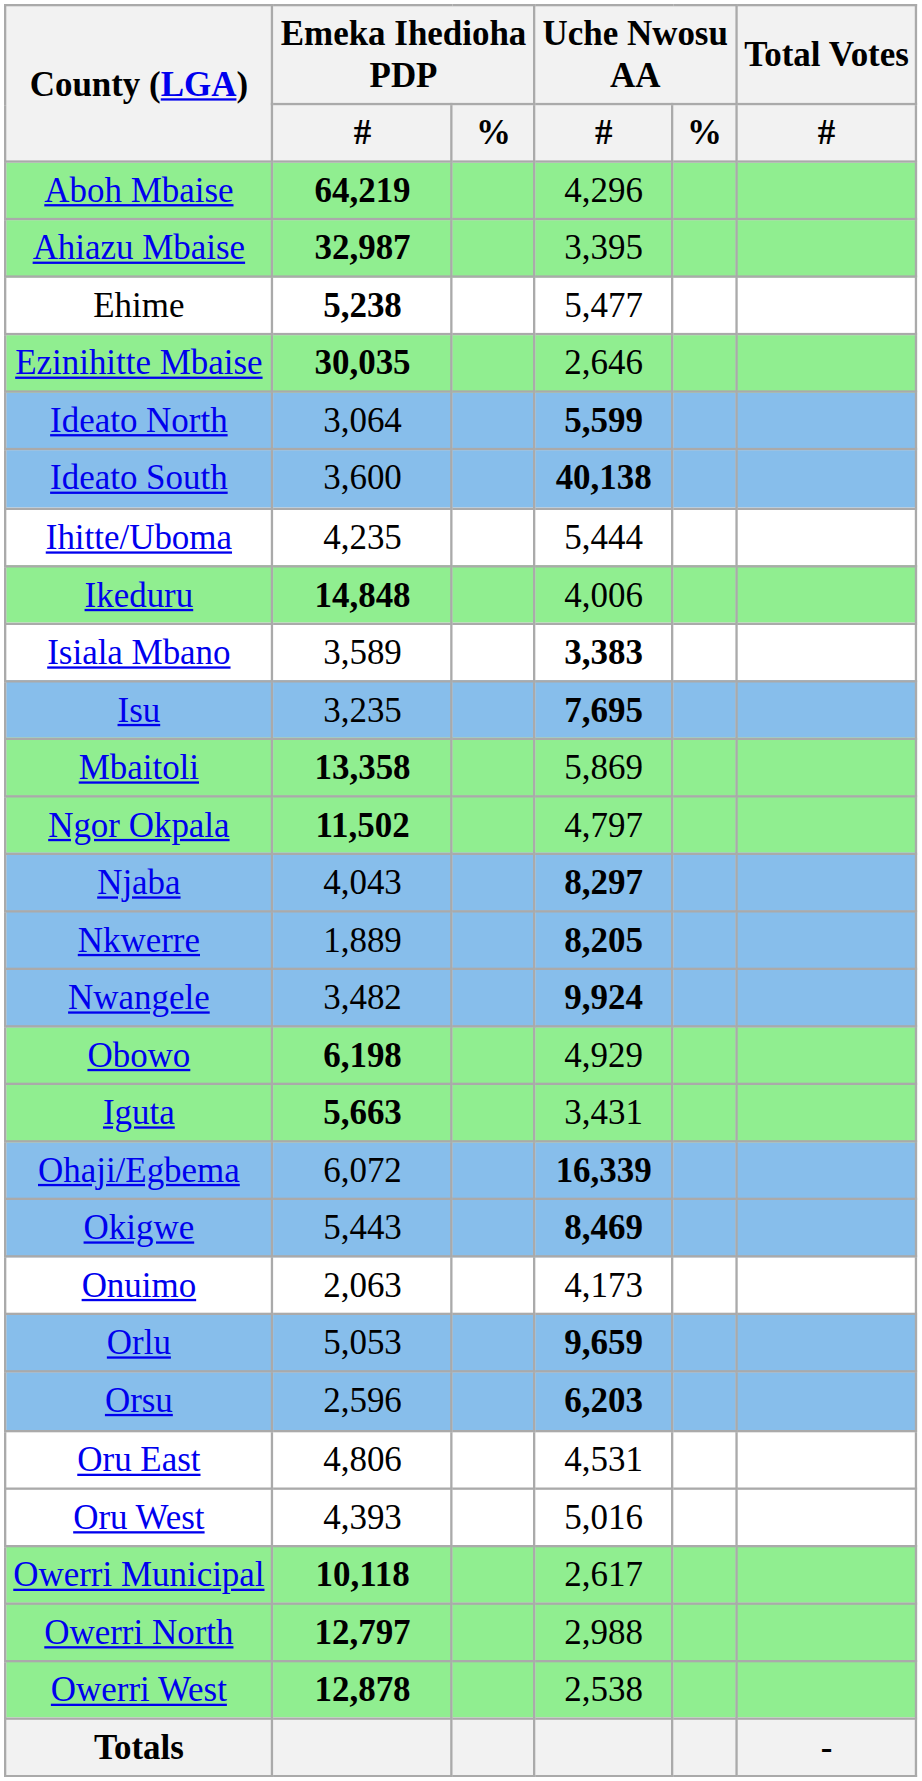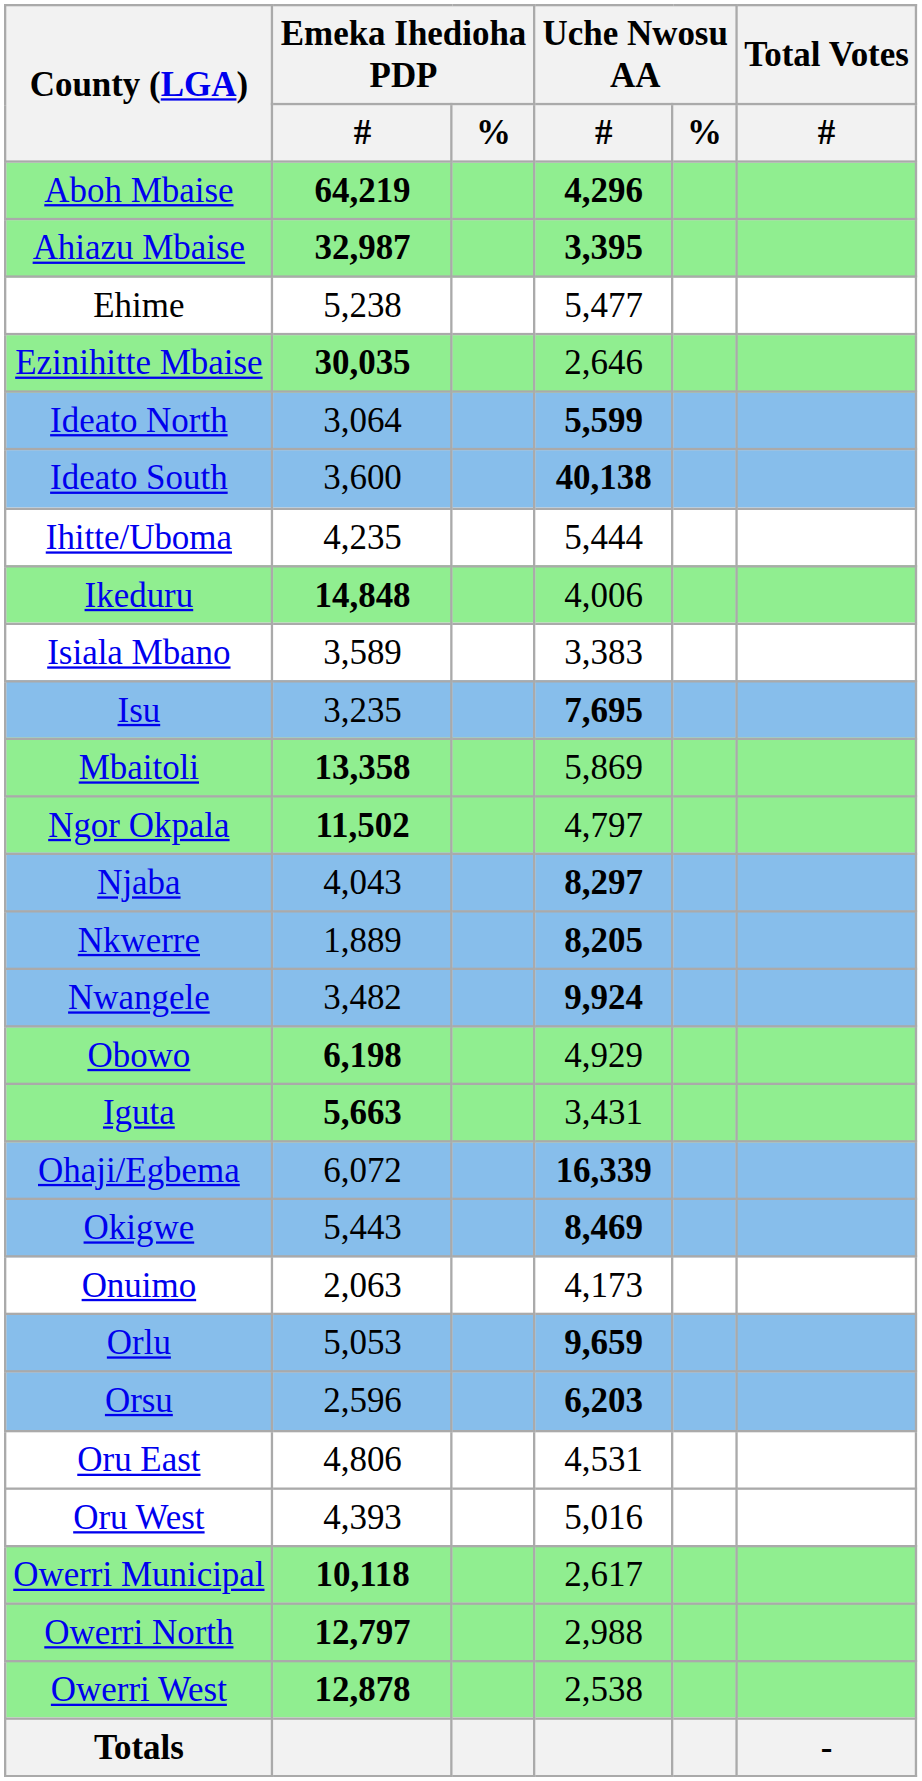(604, 190) normal -> (604, 190) bold
(604, 247) normal -> (604, 247) bold
(363, 305) bold -> (363, 305) normal
(604, 651) bold -> (604, 651) normal
